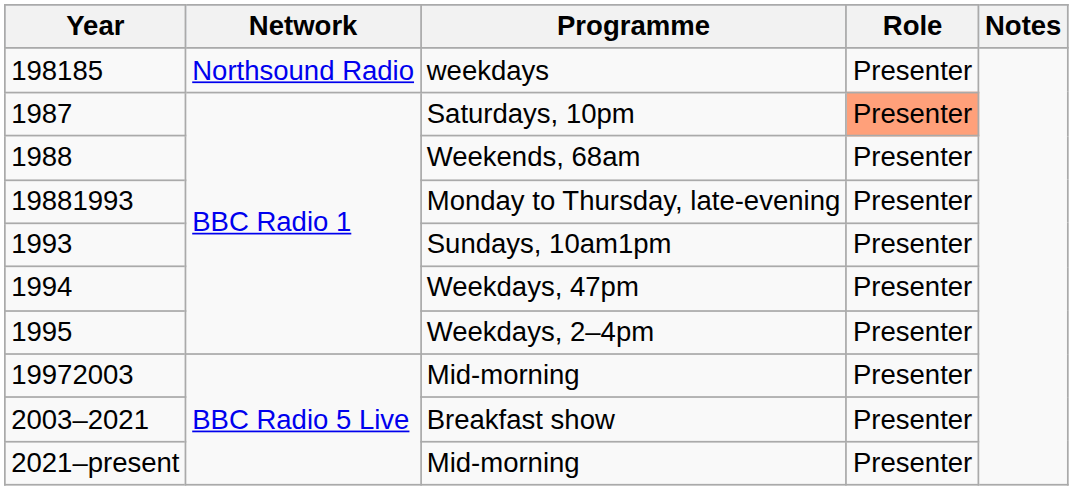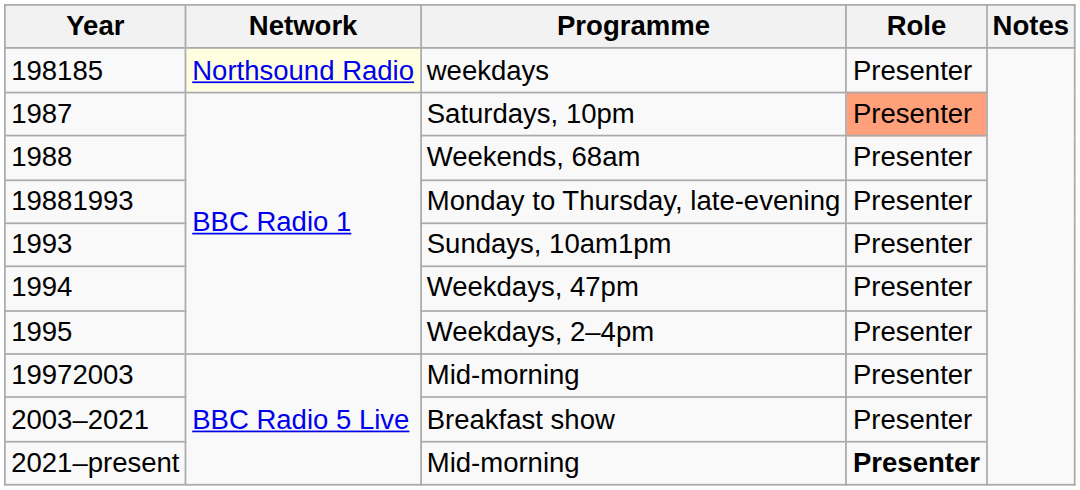(303, 69) no background -> (303, 69) lightyellow background
(913, 462) normal -> (916, 462) bold
